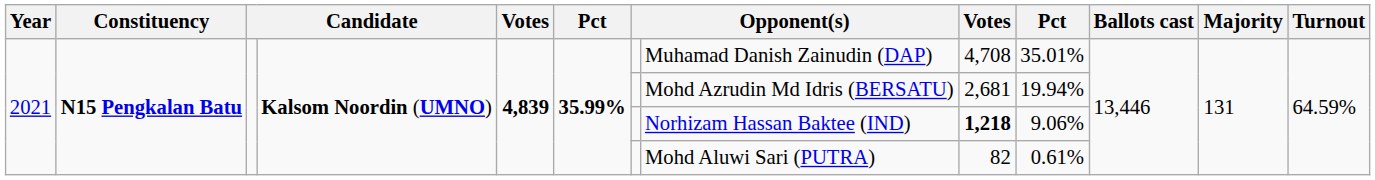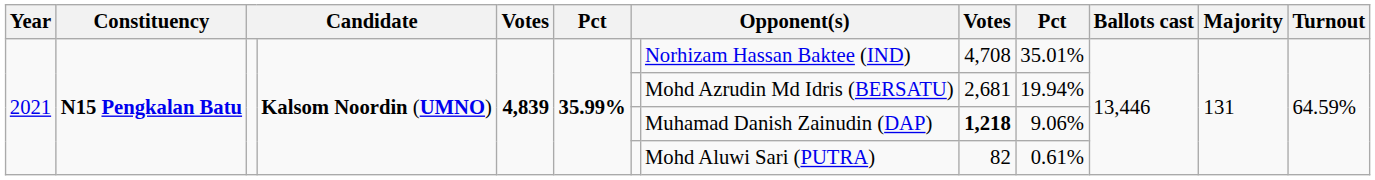(789, 55) Muhamad Danish Zainudin (DAP) -> (778, 55) Norhizam Hassan Baktee (IND)
(778, 123) Norhizam Hassan Baktee (IND) -> (789, 123) Muhamad Danish Zainudin (DAP)
